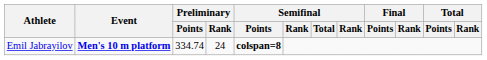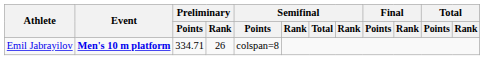(190, 46) 334.74 -> (190, 46) 334.71
(220, 46) 24 -> (220, 46) 26
(259, 46) bold -> (258, 46) normal
